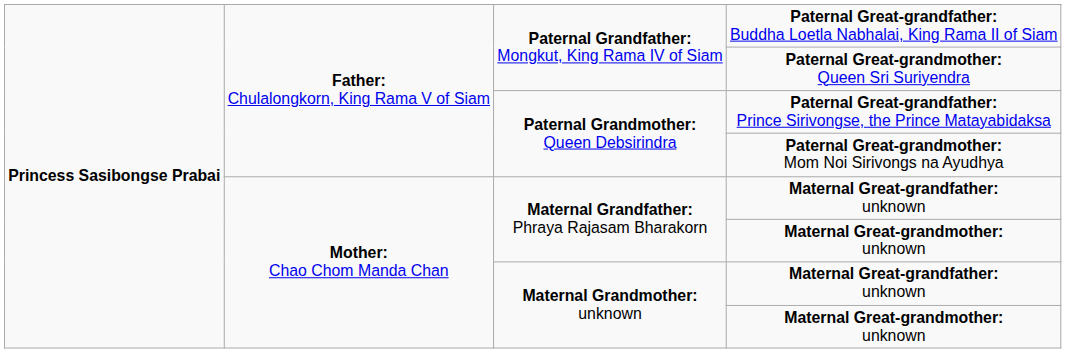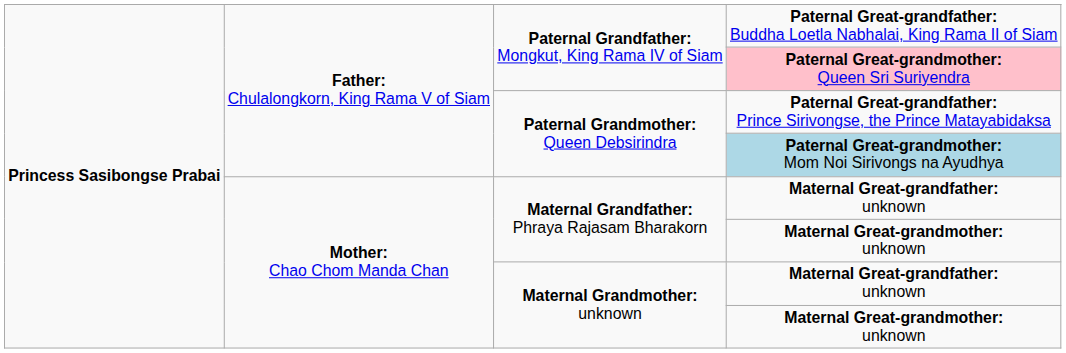(894, 68) no background -> (894, 68) pink background
(894, 154) no background -> (894, 154) lightblue background
